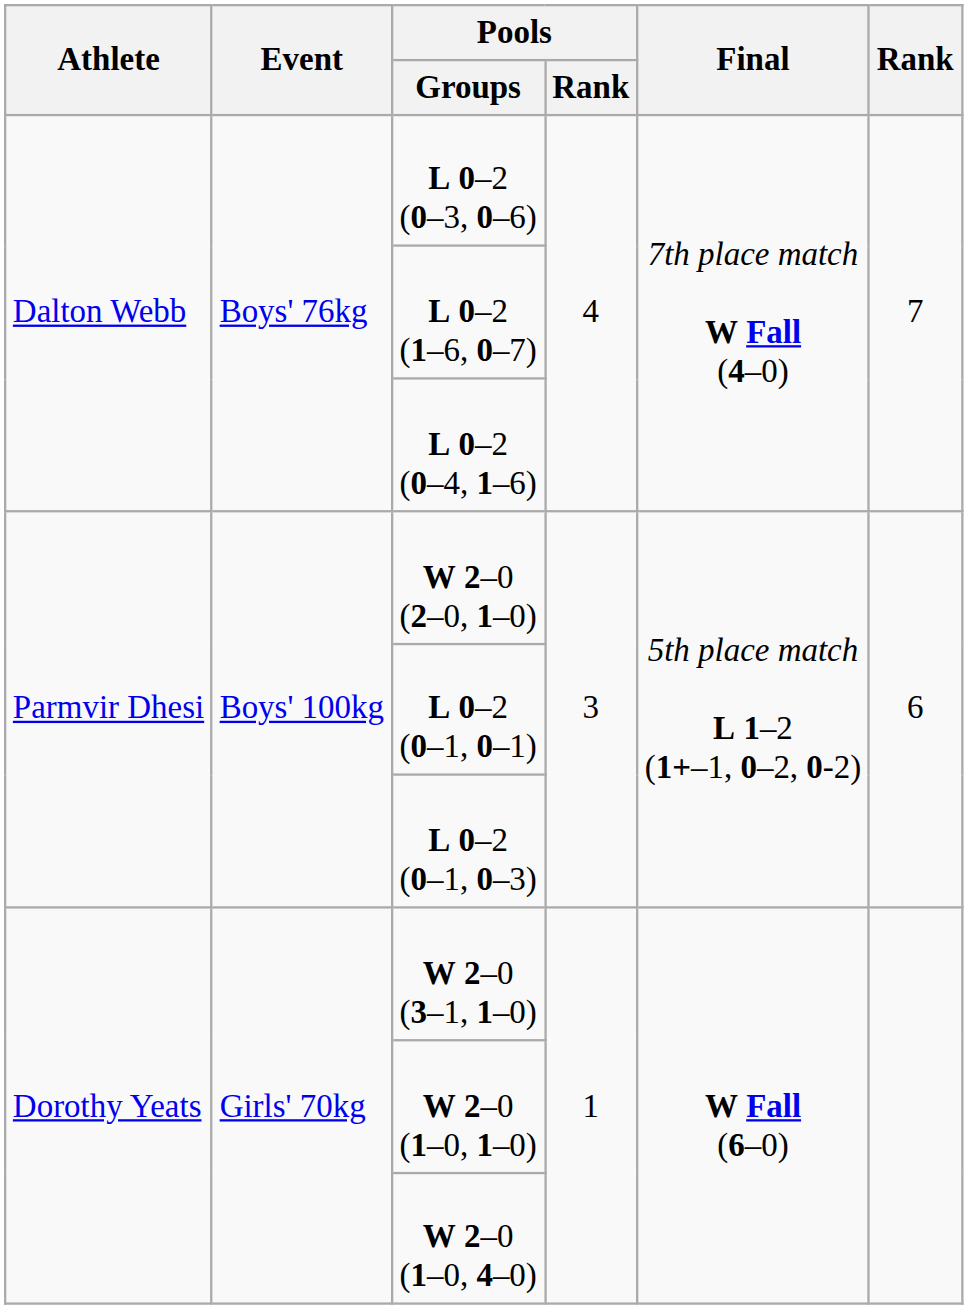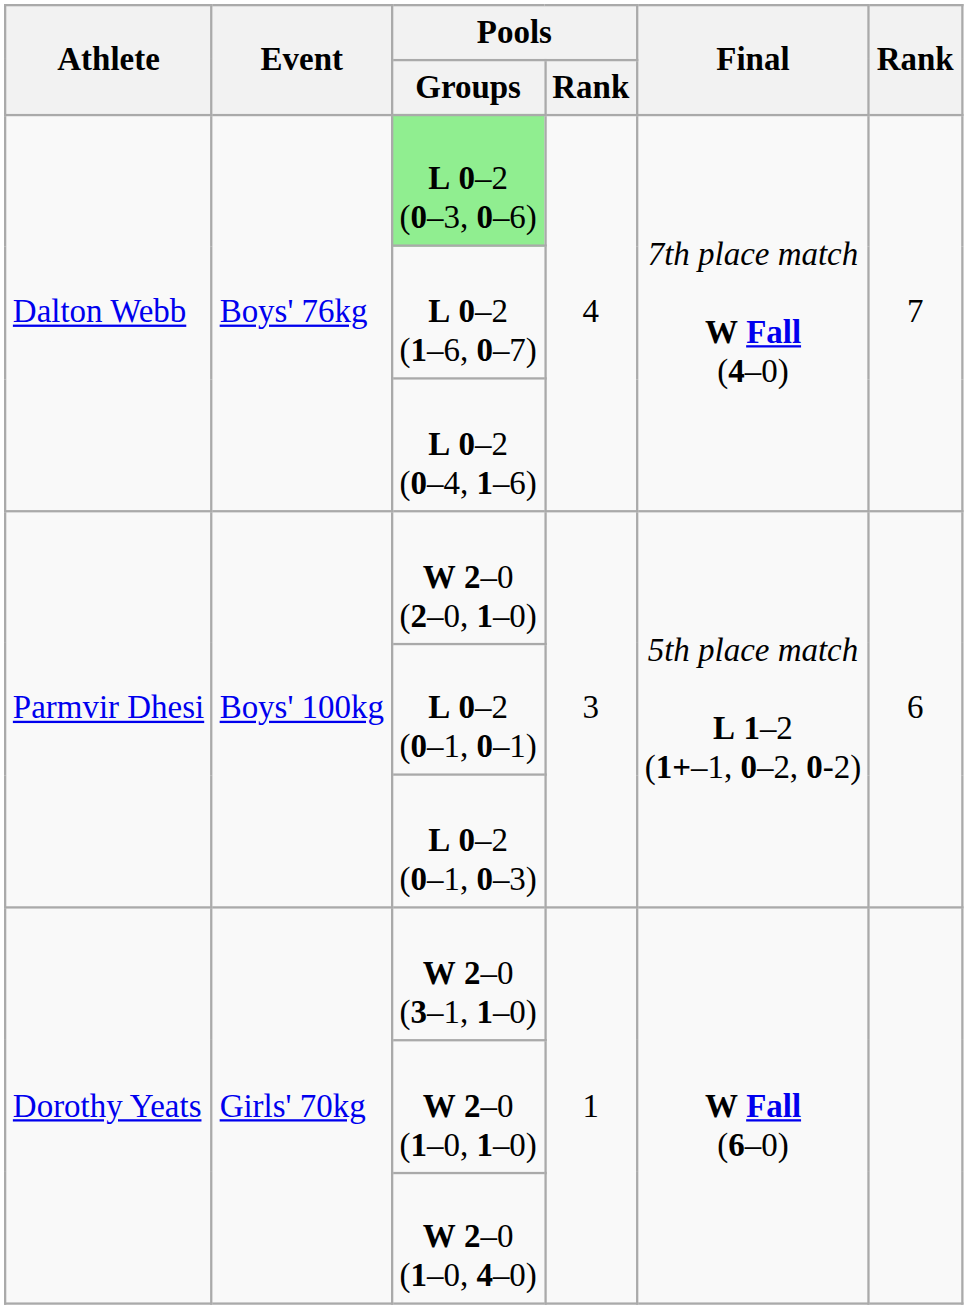(468, 199) no background -> (468, 199) lightgreen background
